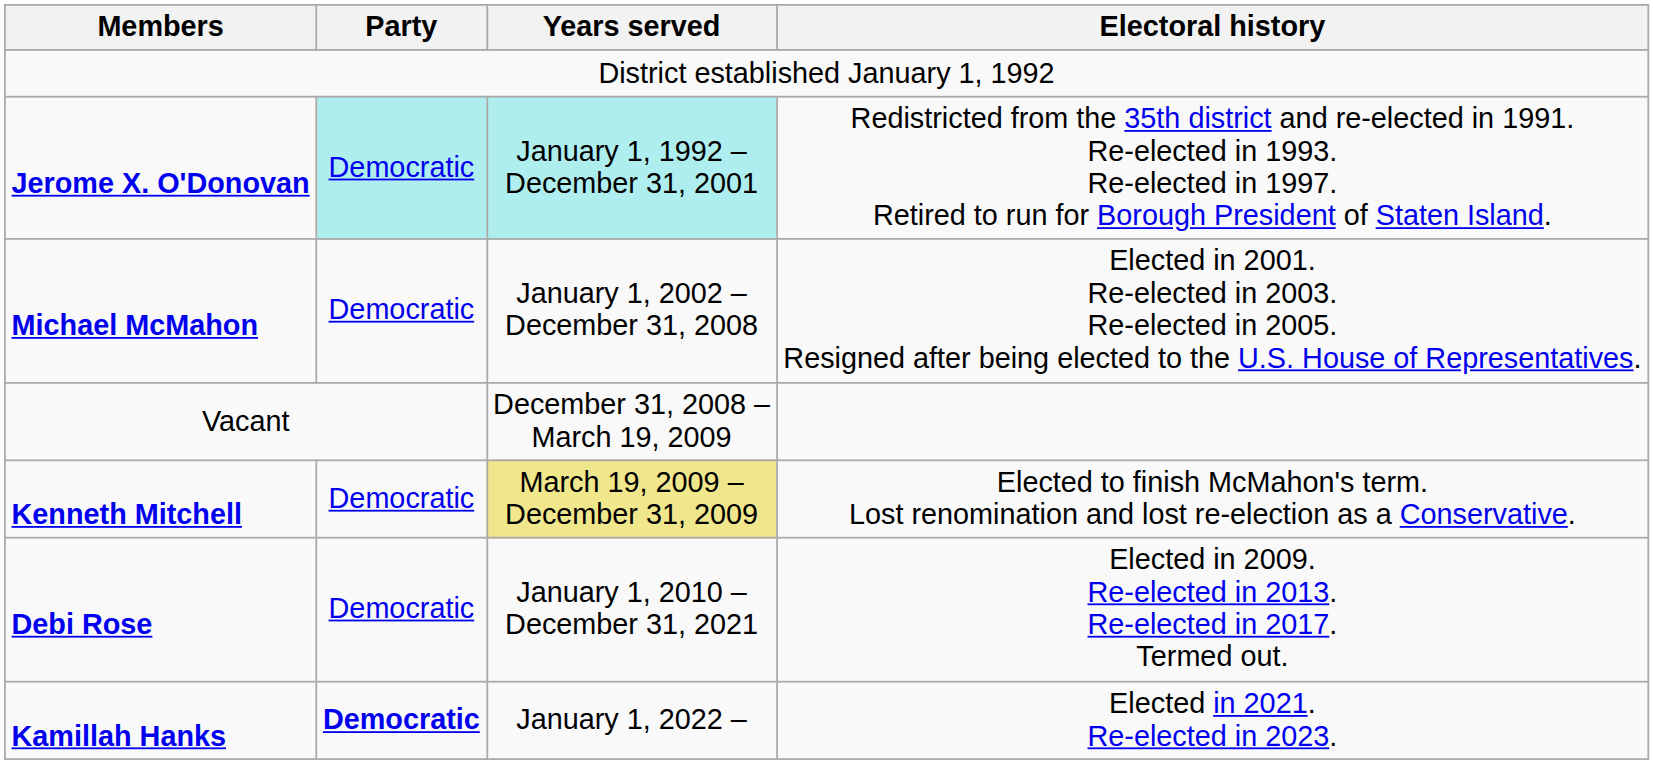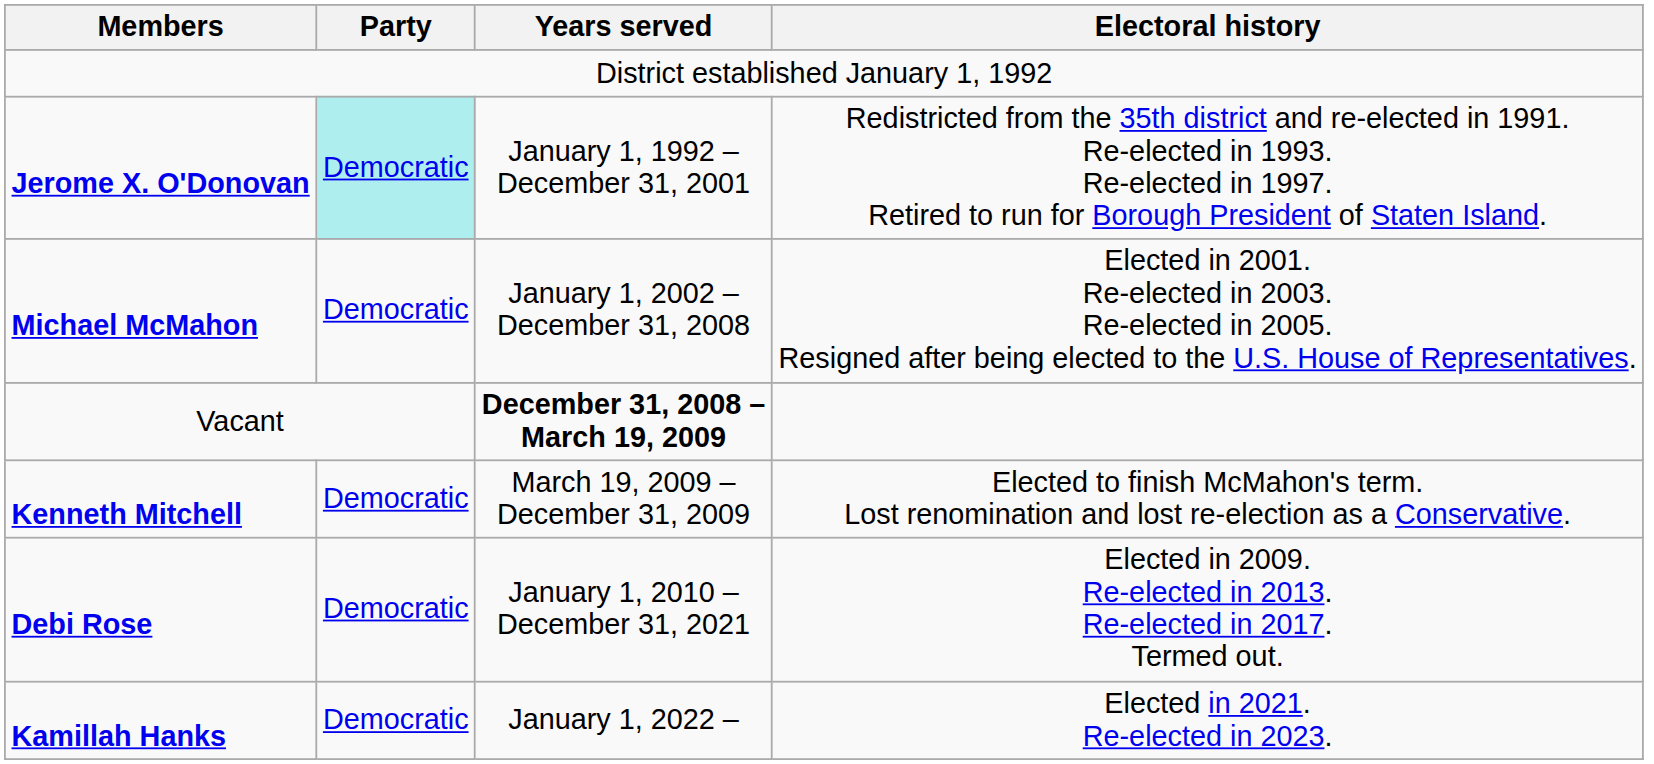(632, 167) paleturquoise background -> (624, 167) no background
(632, 420) normal -> (624, 420) bold
(632, 498) khaki background -> (624, 498) no background
(401, 719) bold -> (396, 719) normal
